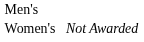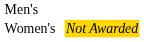(102, 28) no background -> (102, 28) gold background
